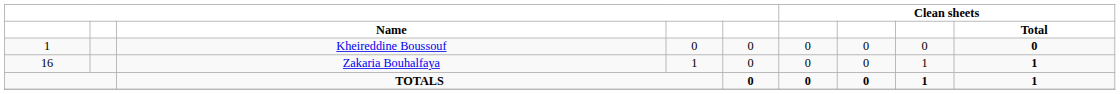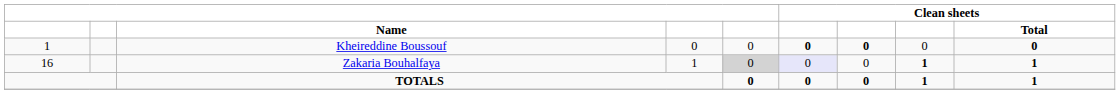(808, 47) normal -> (808, 47) bold
(866, 47) normal -> (866, 47) bold
(750, 64) no background -> (750, 64) lightgrey background
(808, 64) no background -> (808, 64) lavender background
(925, 64) normal -> (925, 64) bold
